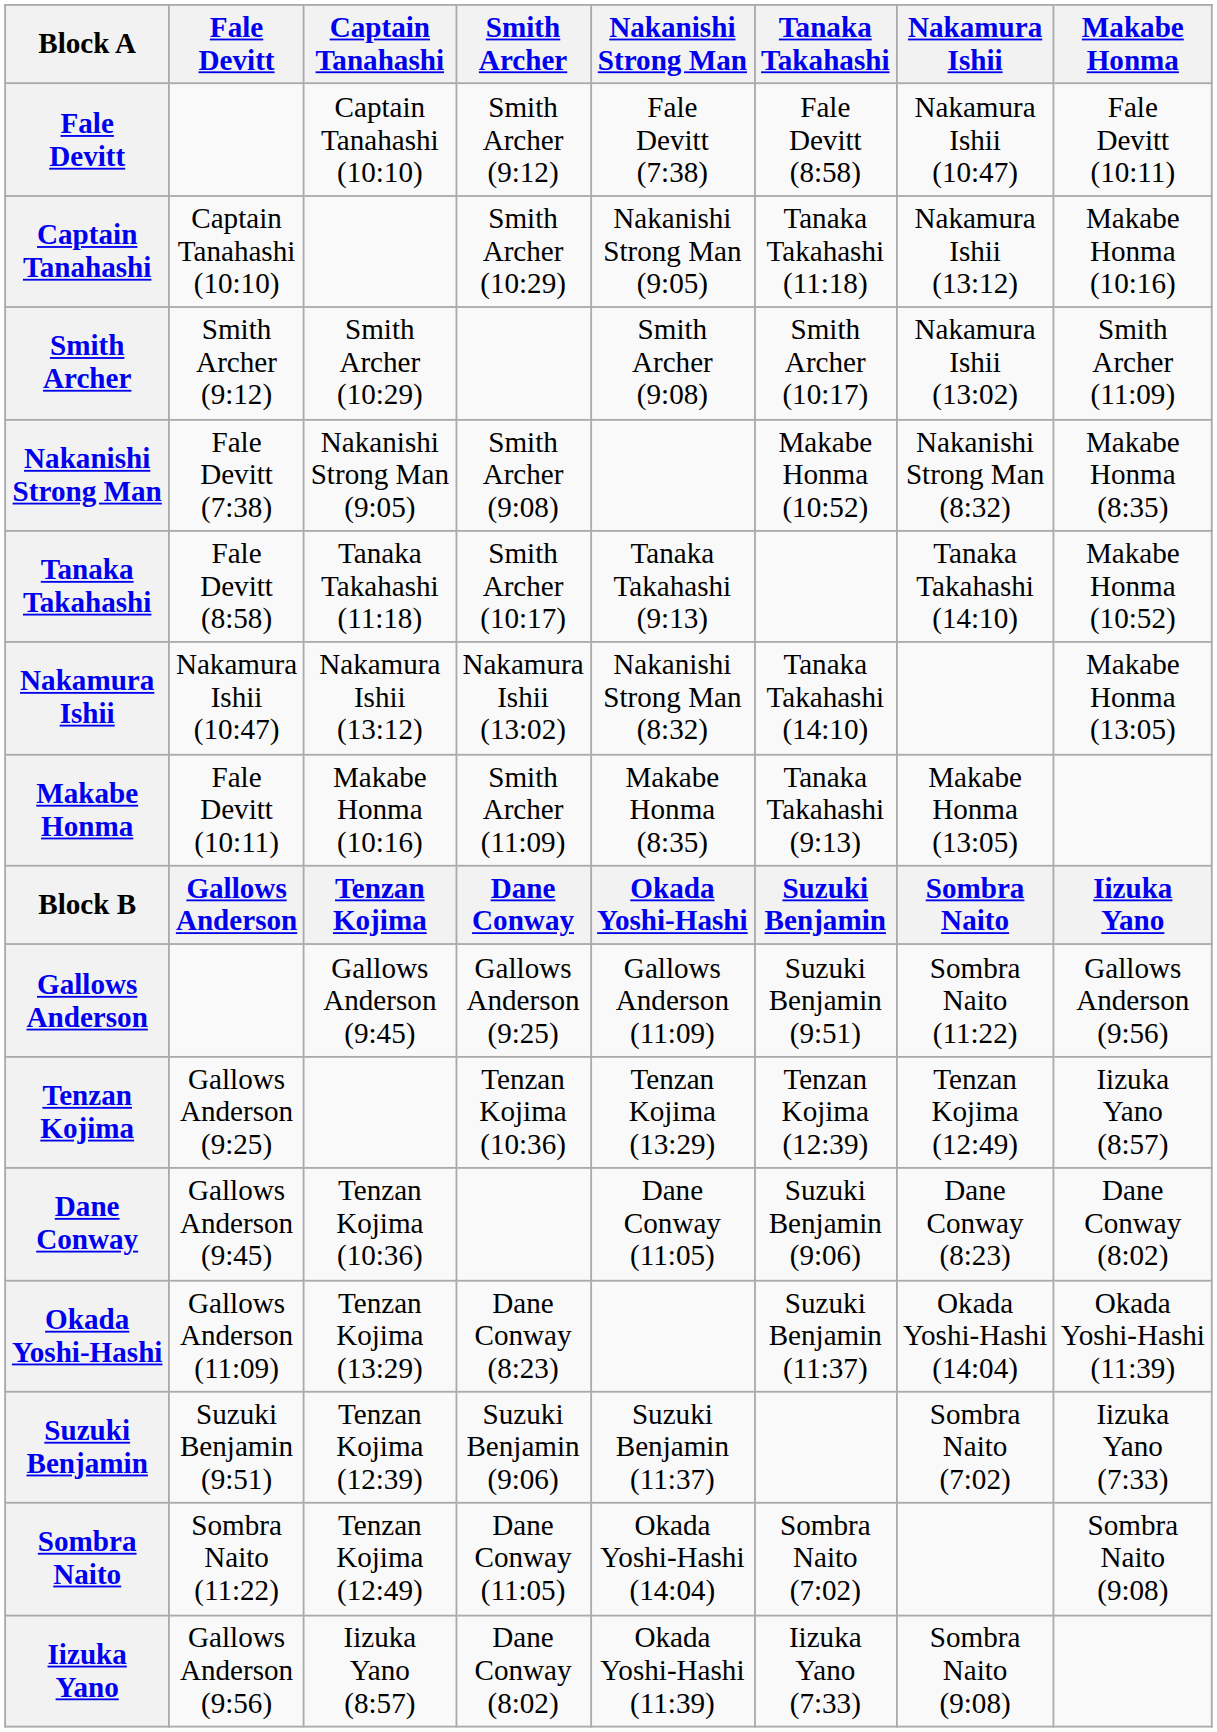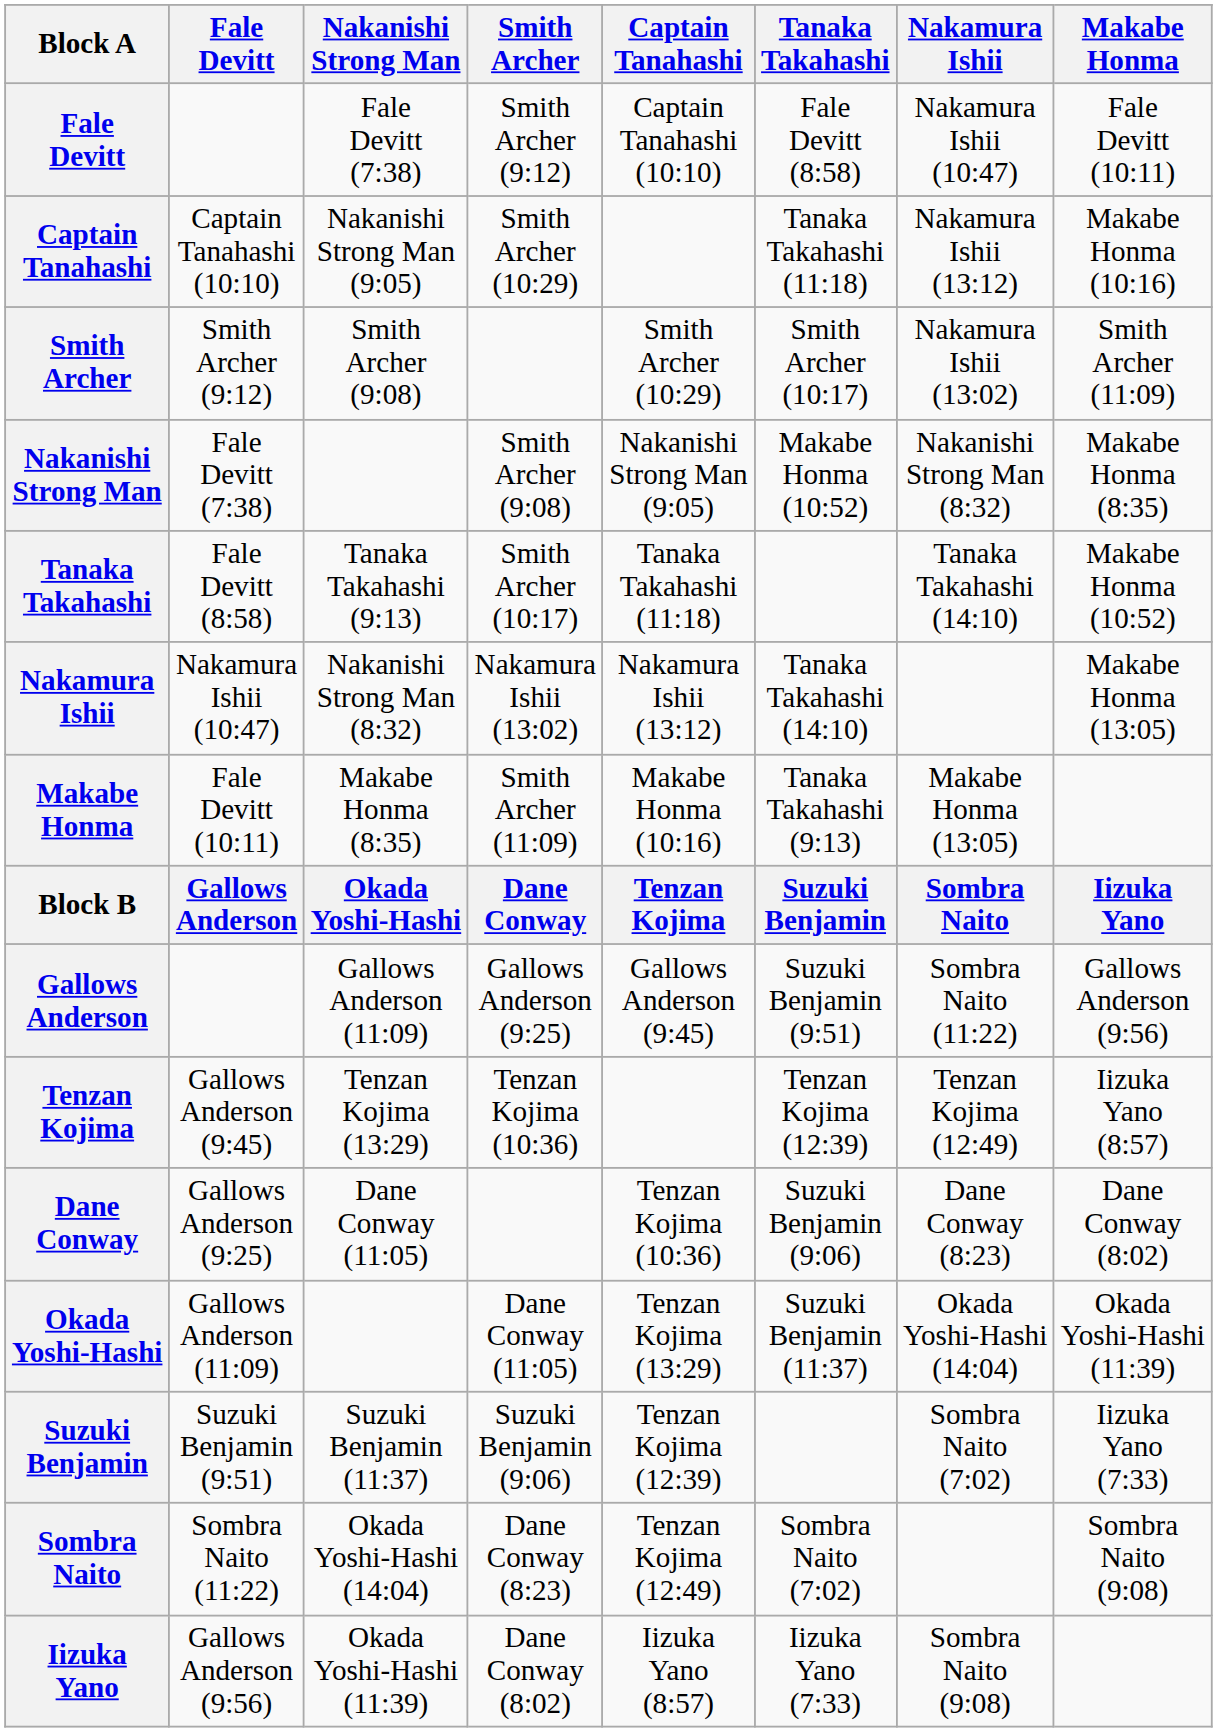columns swapped: (380, 43) <-> (672, 43)
(237, 1111) Gallows Anderson (9:25) -> (237, 1111) Gallows Anderson (9:45)
(237, 1223) Gallows Anderson (9:45) -> (237, 1223) Gallows Anderson (9:25)
(523, 1335) Dane Conway (8:23) -> (535, 1335) Dane Conway (11:05)
(523, 1558) Dane Conway (11:05) -> (535, 1558) Dane Conway (8:23)
